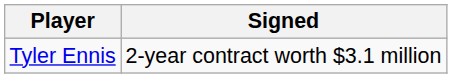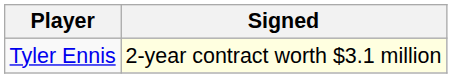(283, 55) no background -> (283, 55) lightyellow background
